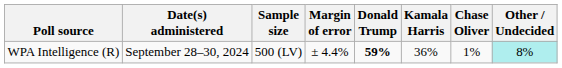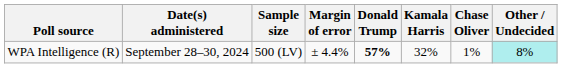(378, 52) 59% -> (378, 52) 57%
(426, 52) 36% -> (426, 52) 32%
